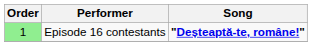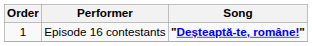(23, 32) lightgreen background -> (23, 32) no background
